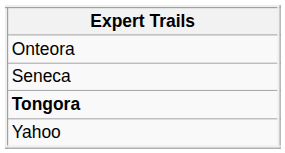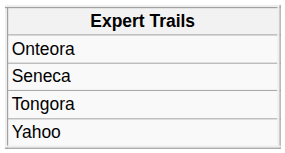(46, 104) bold -> (43, 104) normal
